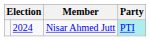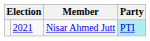(23, 28) 2024 -> (23, 28) 2021
